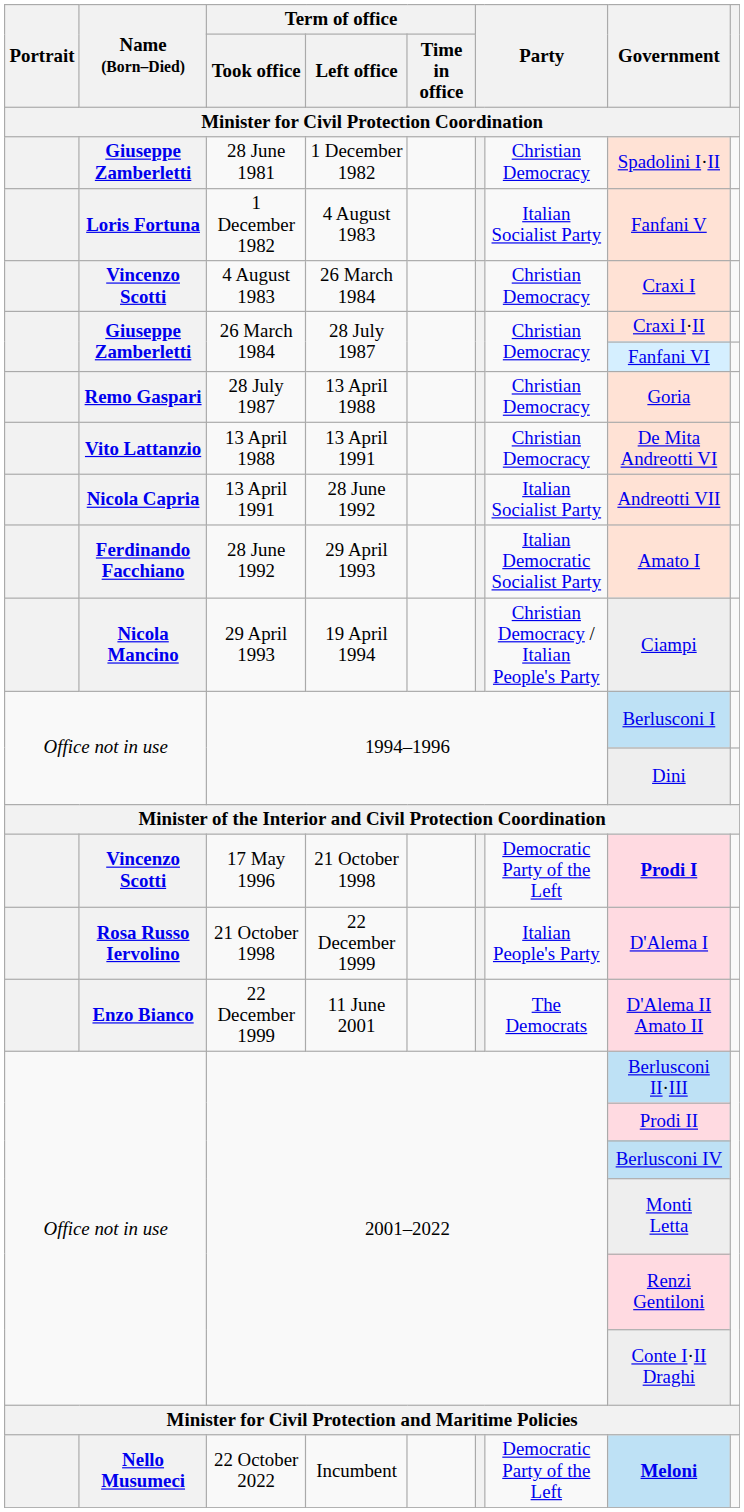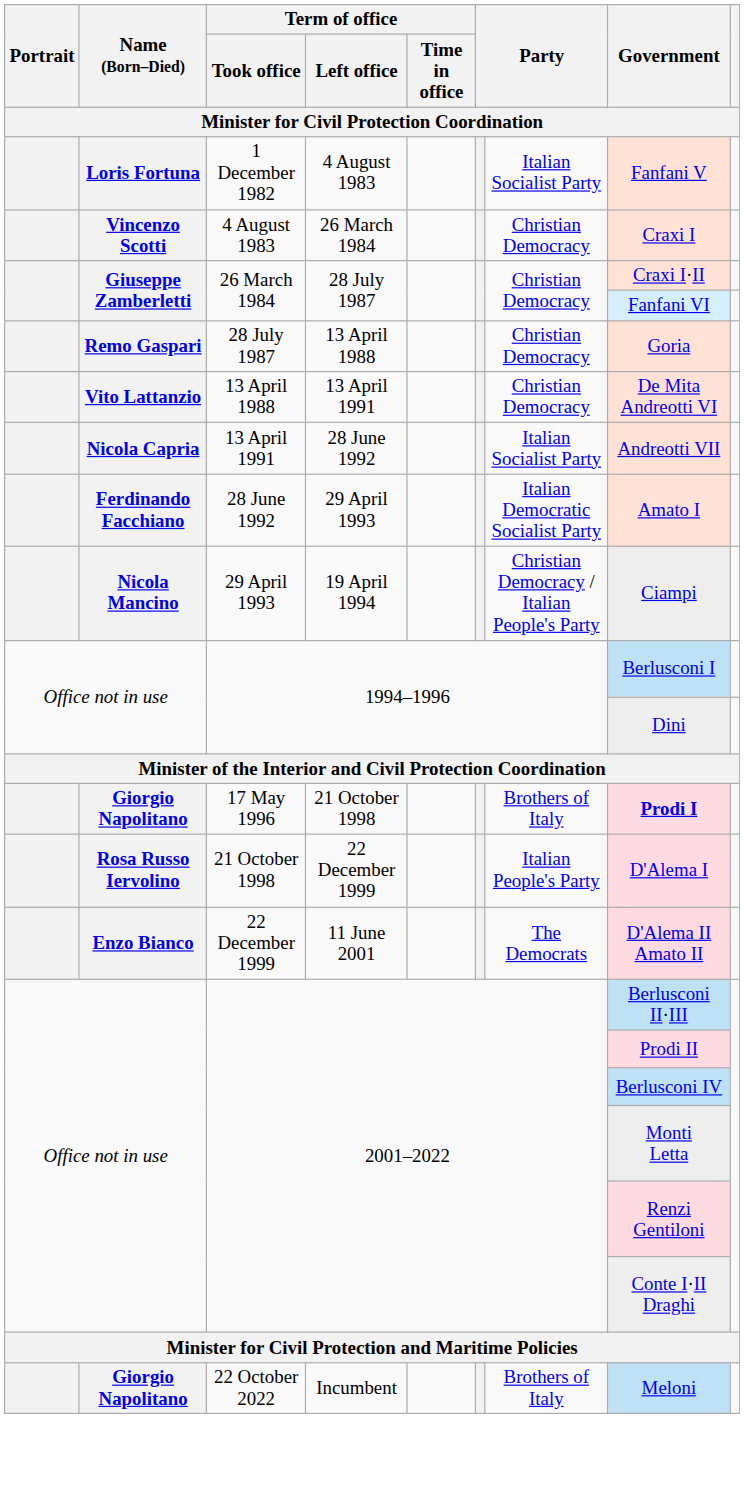- row: (256, 162)
(143, 870) Vincenzo Scotti -> (143, 808) Giorgio Napolitano
(546, 870) Democratic Party of the Left -> (546, 808) Brothers of Italy
(143, 1471) Nello Musumeci -> (143, 1387) Giorgio Napolitano
(546, 1471) Democratic Party of the Left -> (546, 1387) Brothers of Italy
(669, 1471) bold -> (669, 1387) normal
